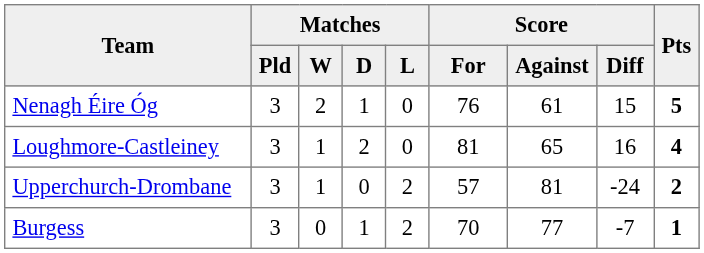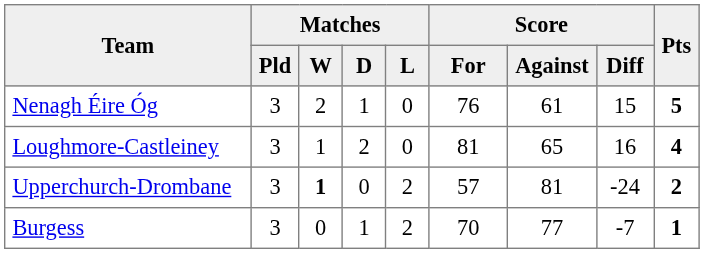(321, 187) normal -> (321, 187) bold
